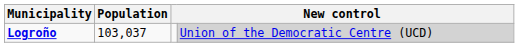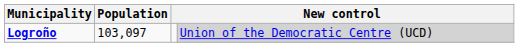(122, 33) 103,037 -> (122, 33) 103,097
